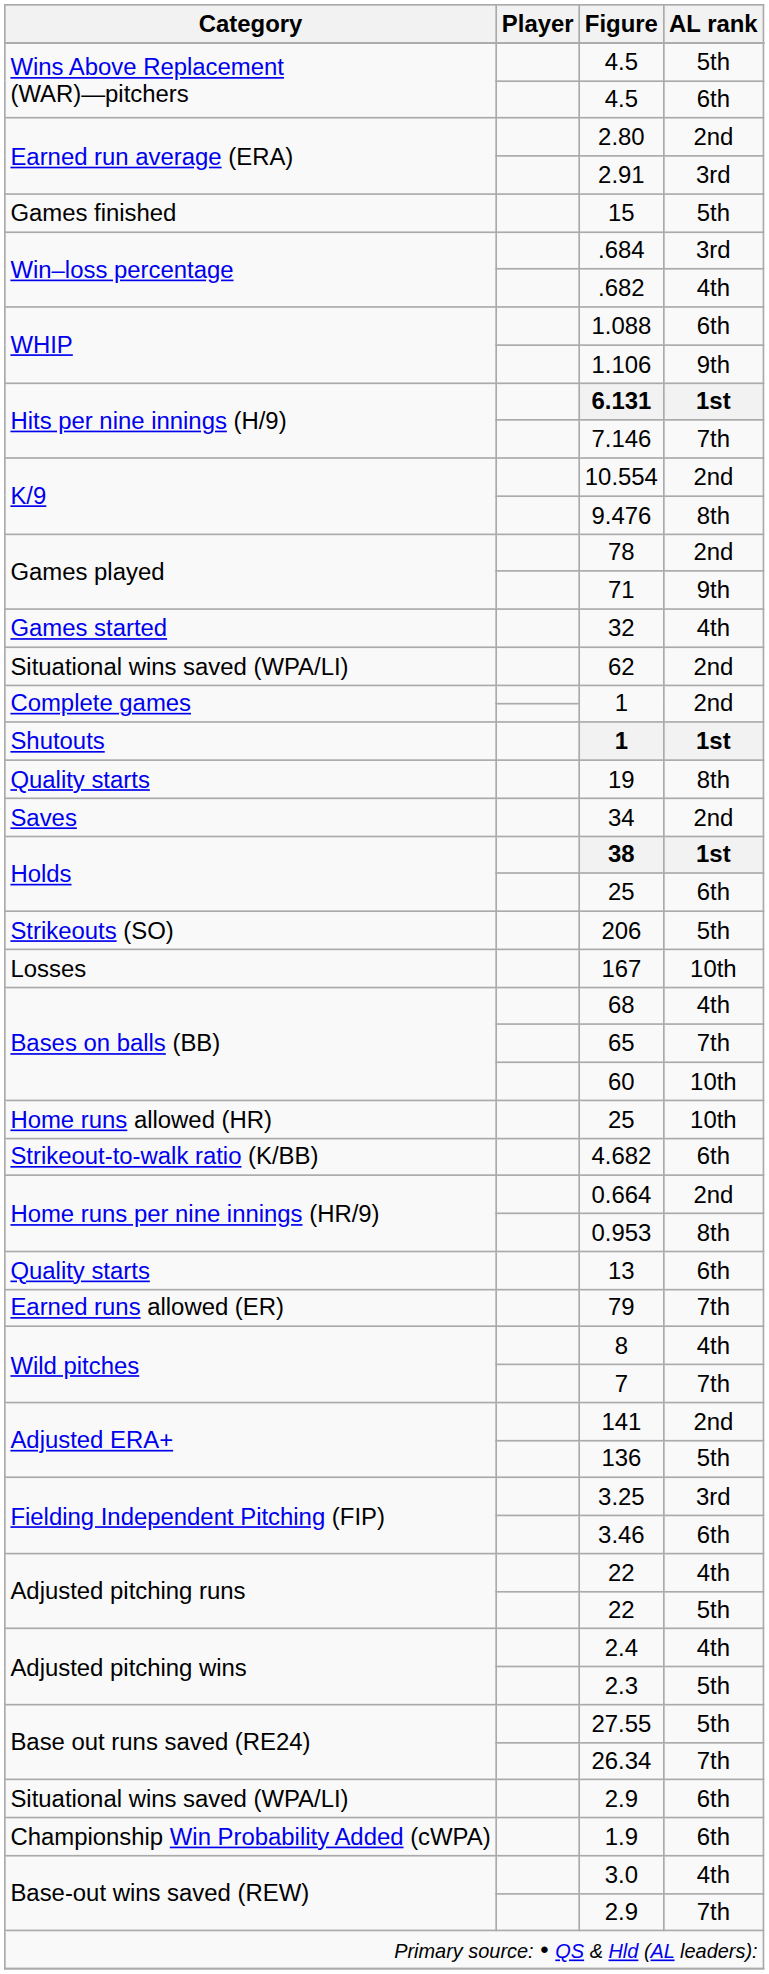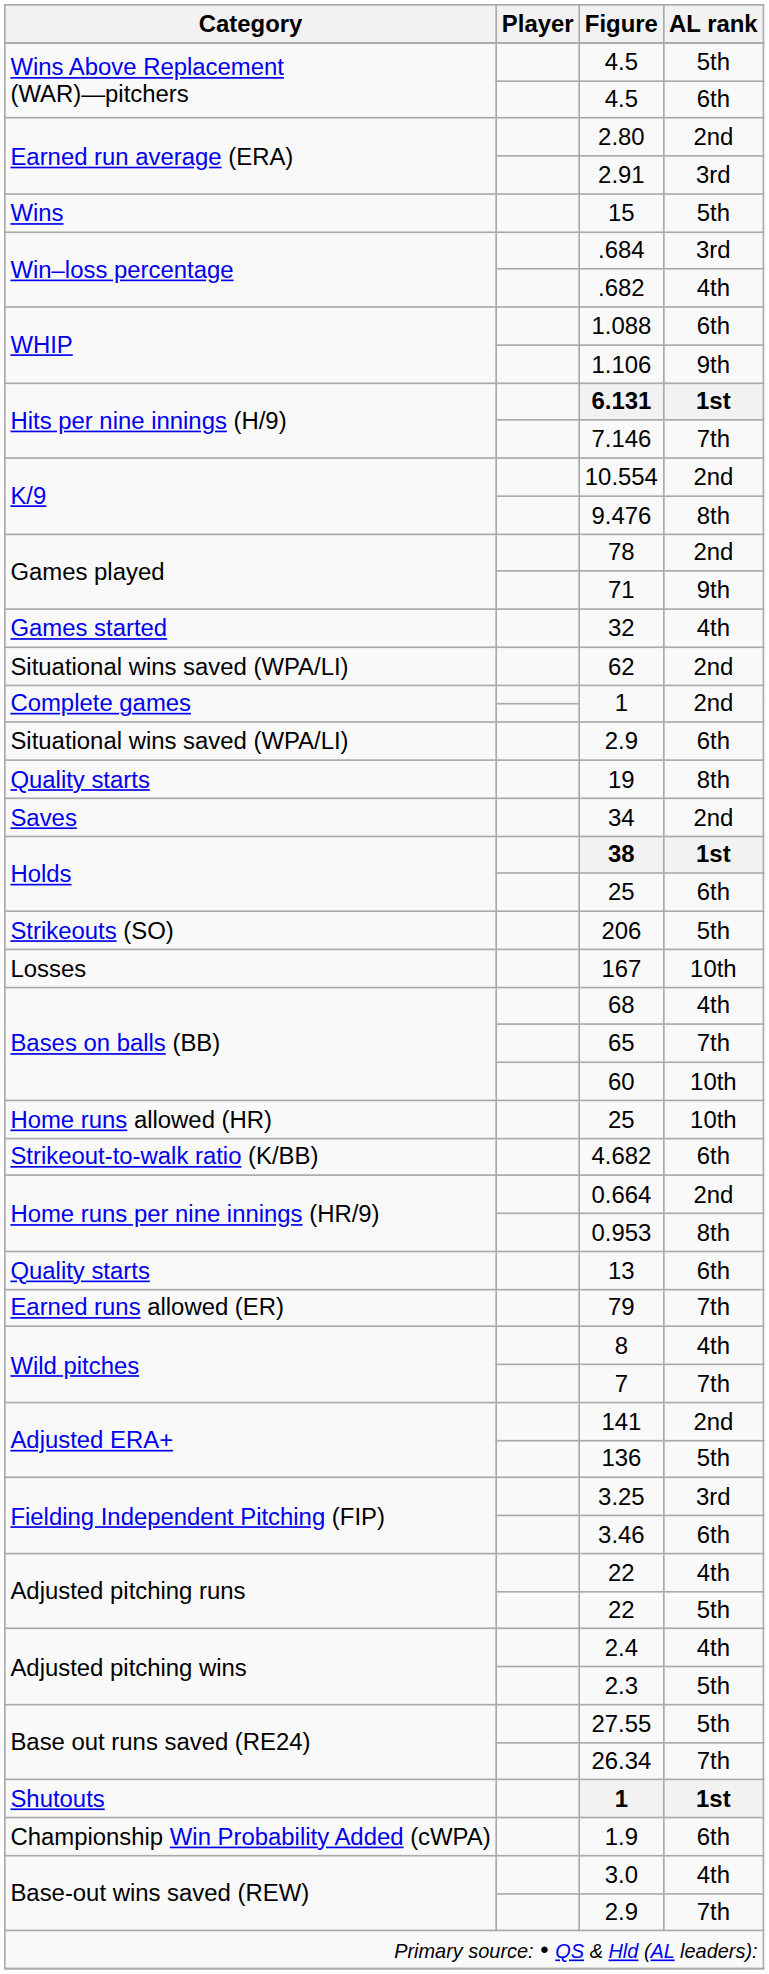(93, 213) Games finished -> (37, 213) Wins
rows swapped: (621, 742) <-> (621, 1799)
